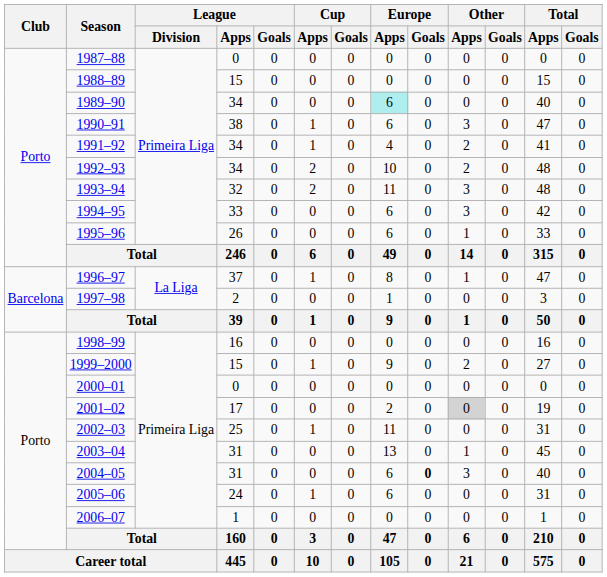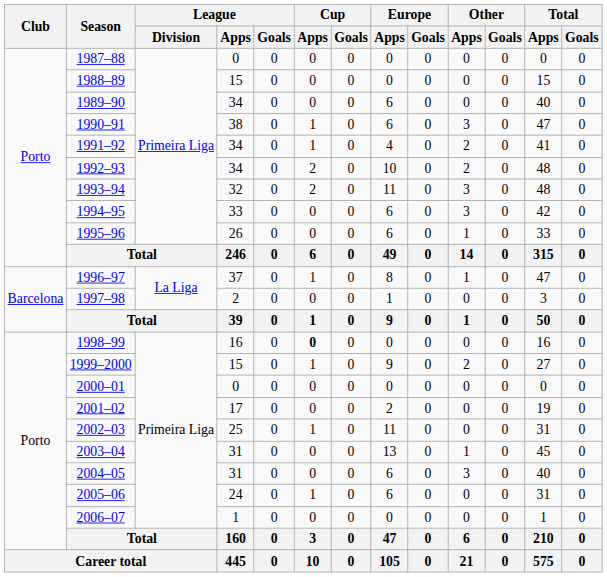(390, 102) paleturquoise background -> (390, 102) no background
(313, 342) normal -> (313, 342) bold
(466, 408) lightgrey background -> (466, 408) no background
(428, 473) bold -> (428, 473) normal
